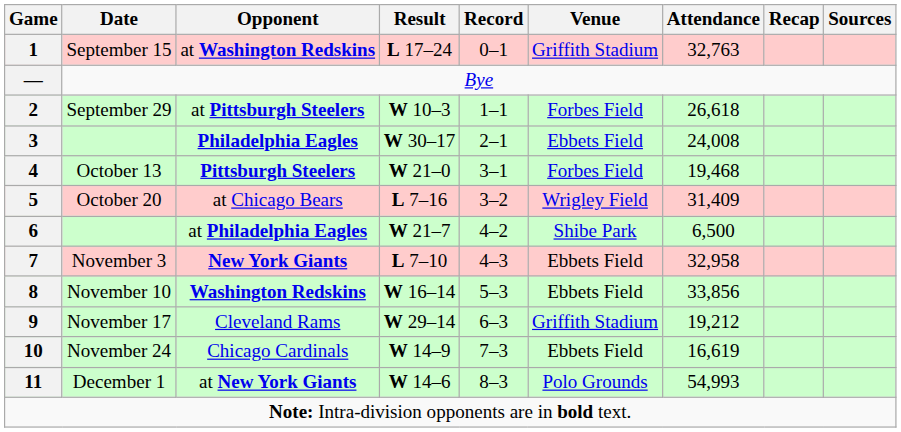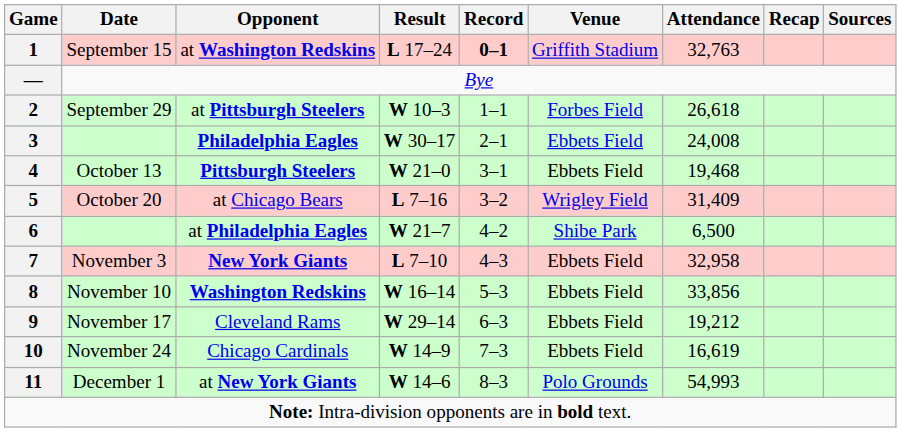(494, 49) normal -> (494, 49) bold
(595, 170) Forbes Field -> (595, 170) Ebbets Field
(595, 321) Griffith Stadium -> (595, 321) Ebbets Field
